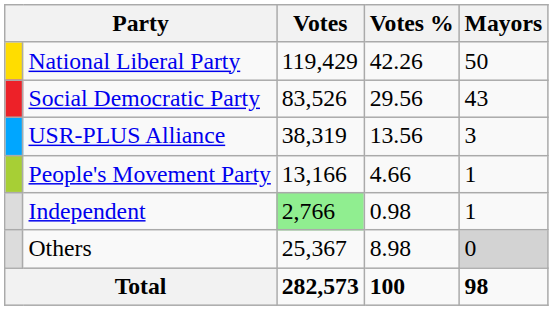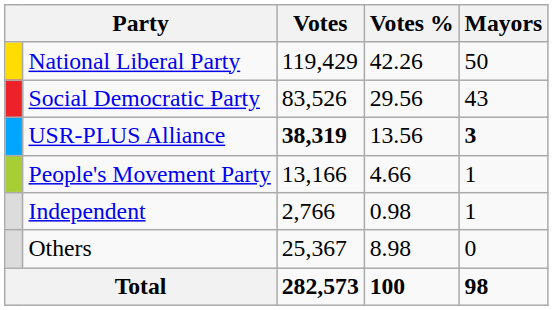(314, 135) normal -> (314, 135) bold
(470, 135) normal -> (470, 135) bold
(308, 211) lightgreen background -> (308, 211) no background
(470, 248) lightgrey background -> (470, 248) no background
